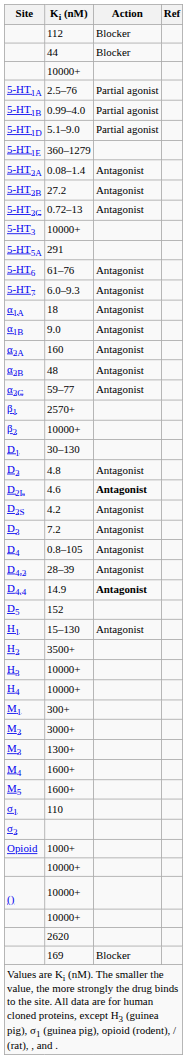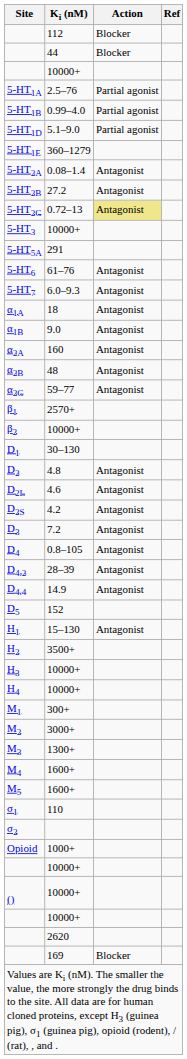(120, 210) no background -> (120, 210) khaki background
(121, 489) bold -> (120, 489) normal
(121, 589) bold -> (120, 589) normal
